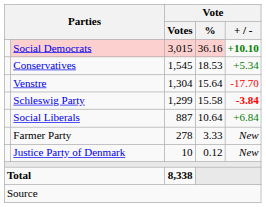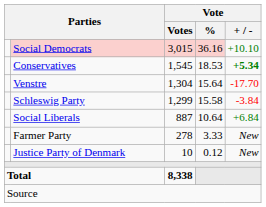(243, 48) bold -> (243, 48) normal
(246, 65) normal -> (246, 65) bold
(247, 100) bold -> (247, 100) normal
